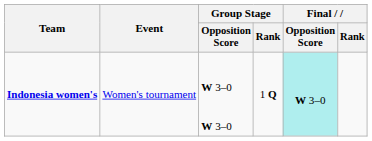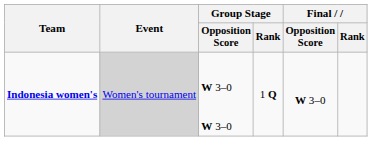(149, 94) no background -> (149, 94) lightgrey background
(310, 101) paleturquoise background -> (310, 101) no background
